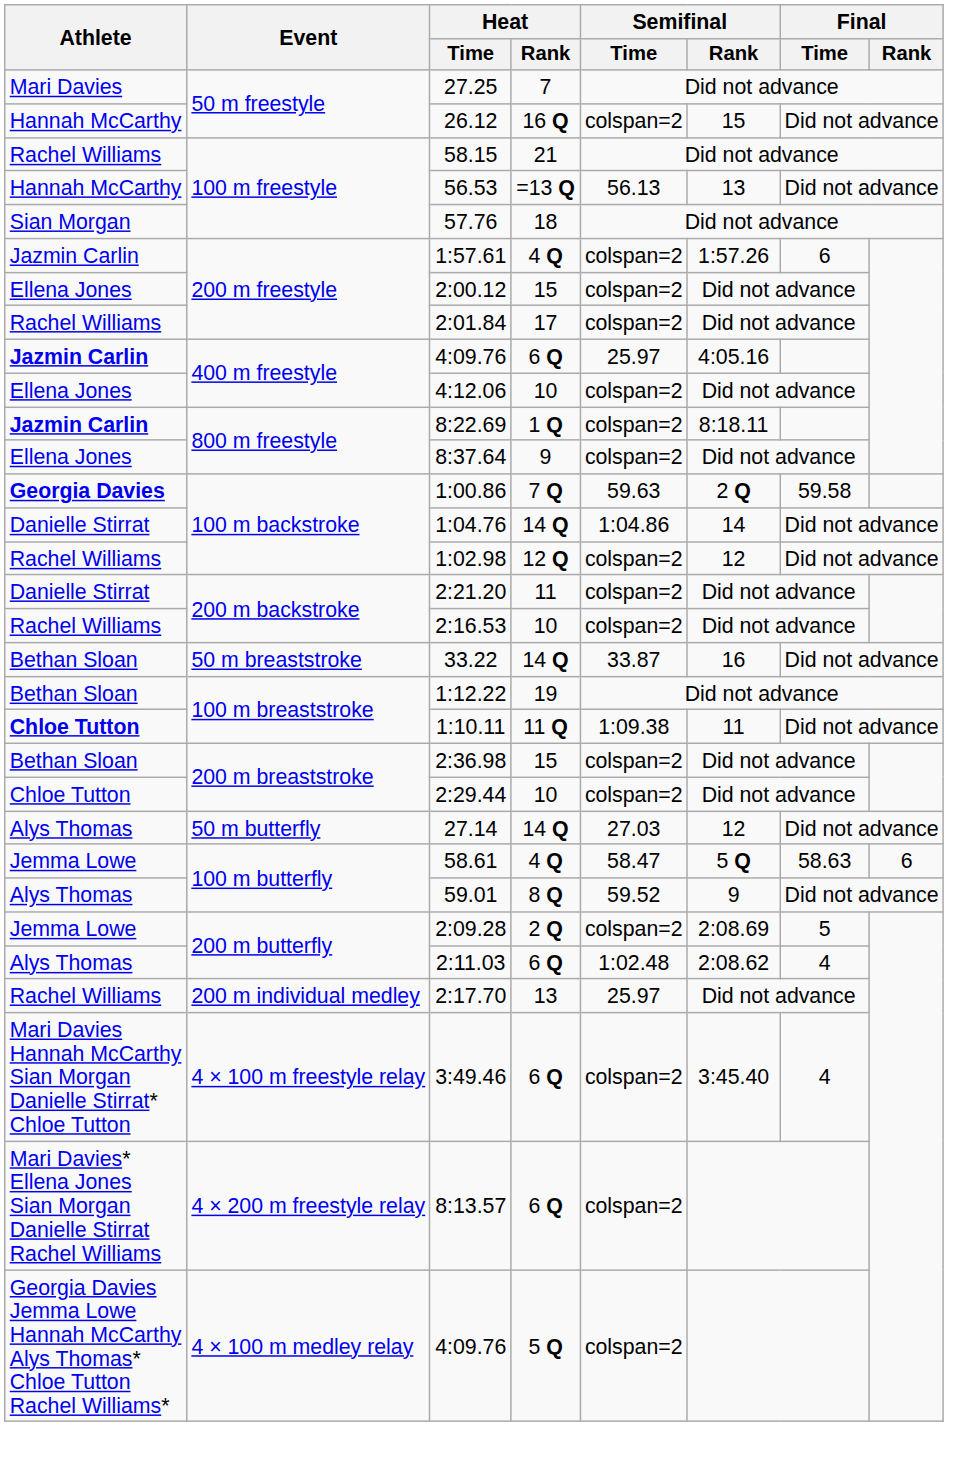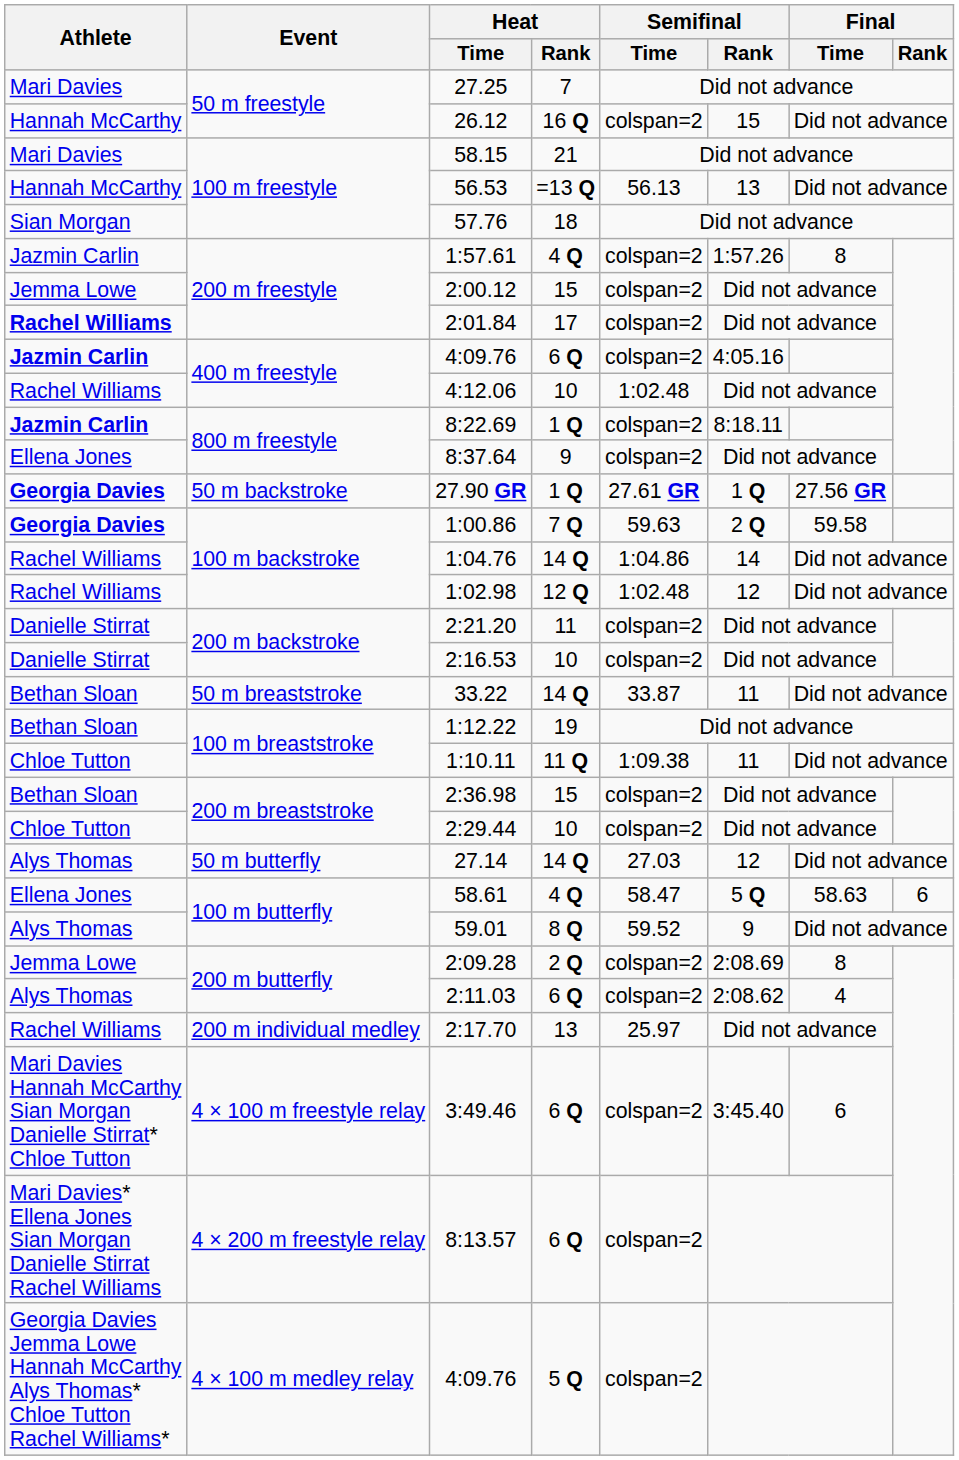(85, 155) Rachel Williams -> (66, 155) Mari Davies
(825, 256) 6 -> (841, 256) 8
(71, 289) Ellena Jones -> (73, 289) Jemma Lowe
(85, 323) normal -> (91, 323) bold
(634, 357) 25.97 -> (654, 357) colspan=2
(71, 390) Ellena Jones -> (85, 390) Rachel Williams
(634, 390) colspan=2 -> (654, 390) 1:02.48
+ row: (481, 491)
(80, 525) Danielle Stirrat -> (85, 559) Rachel Williams
(634, 559) colspan=2 -> (654, 592) 1:02.48
(85, 626) Rachel Williams -> (80, 660) Danielle Stirrat
(734, 660) 16 -> (748, 693) 11
(75, 727) bold -> (70, 761) normal
(73, 862) Jemma Lowe -> (71, 895) Ellena Jones
(825, 929) 5 -> (841, 963) 8
(634, 963) 1:02.48 -> (654, 996) colspan=2
(825, 1078) 4 -> (841, 1111) 6
